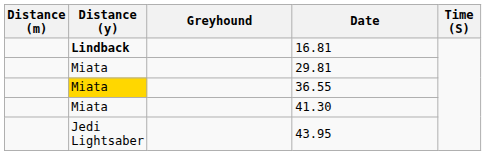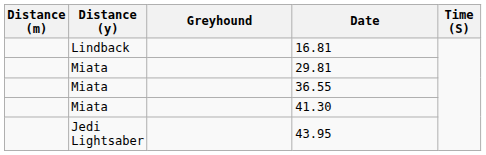(100, 48) bold -> (100, 48) normal
(90, 87) gold background -> (90, 87) no background
